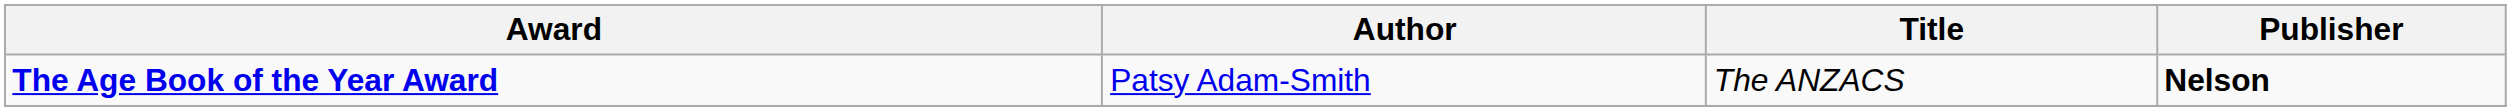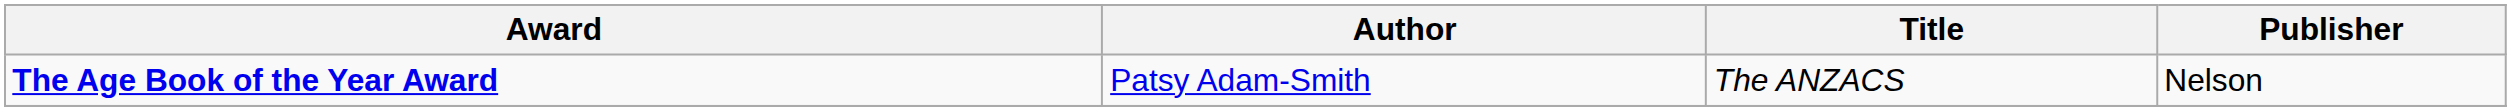(2217, 79) bold -> (2214, 79) normal
